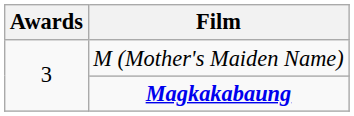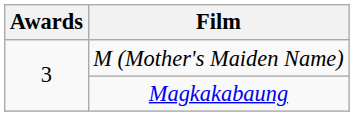(218, 93) bold -> (218, 93) normal
